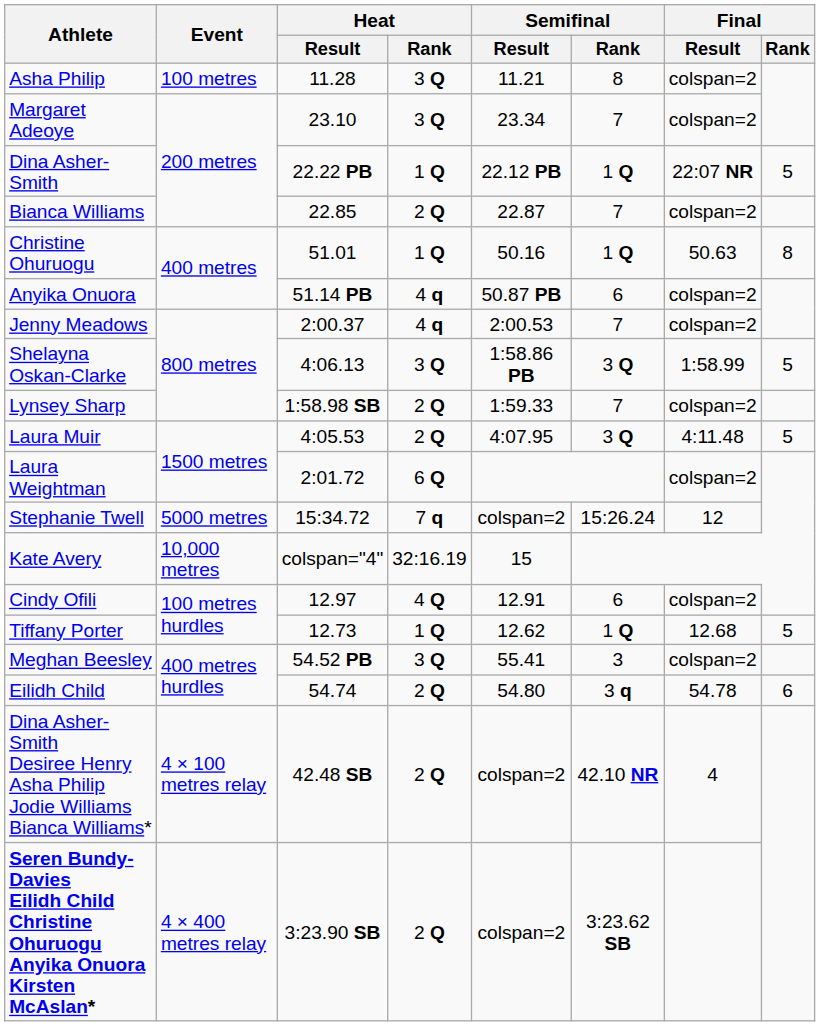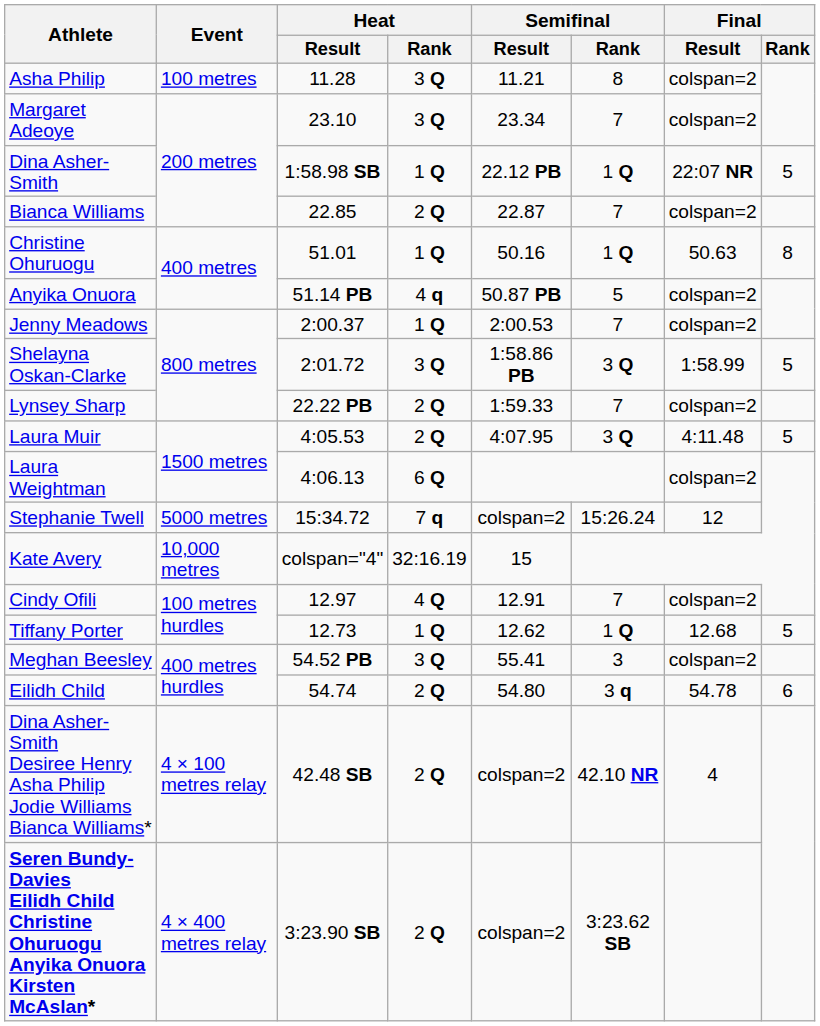(332, 171) 22.22 PB -> (332, 171) 1:58.98 SB
(618, 294) 6 -> (618, 294) 5
(429, 324) 4 q -> (429, 324) 1 Q
(332, 365) 4:06.13 -> (332, 365) 2:01.72
(332, 406) 1:58.98 SB -> (332, 406) 22.22 PB
(332, 477) 2:01.72 -> (332, 477) 4:06.13
(618, 600) 6 -> (618, 600) 7
